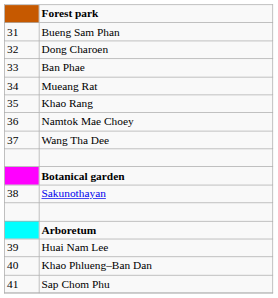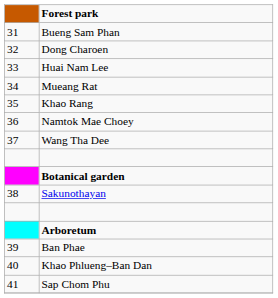(63, 67) Ban Phae -> (75, 67) Huai Nam Lee
(75, 248) Huai Nam Lee -> (63, 248) Ban Phae
